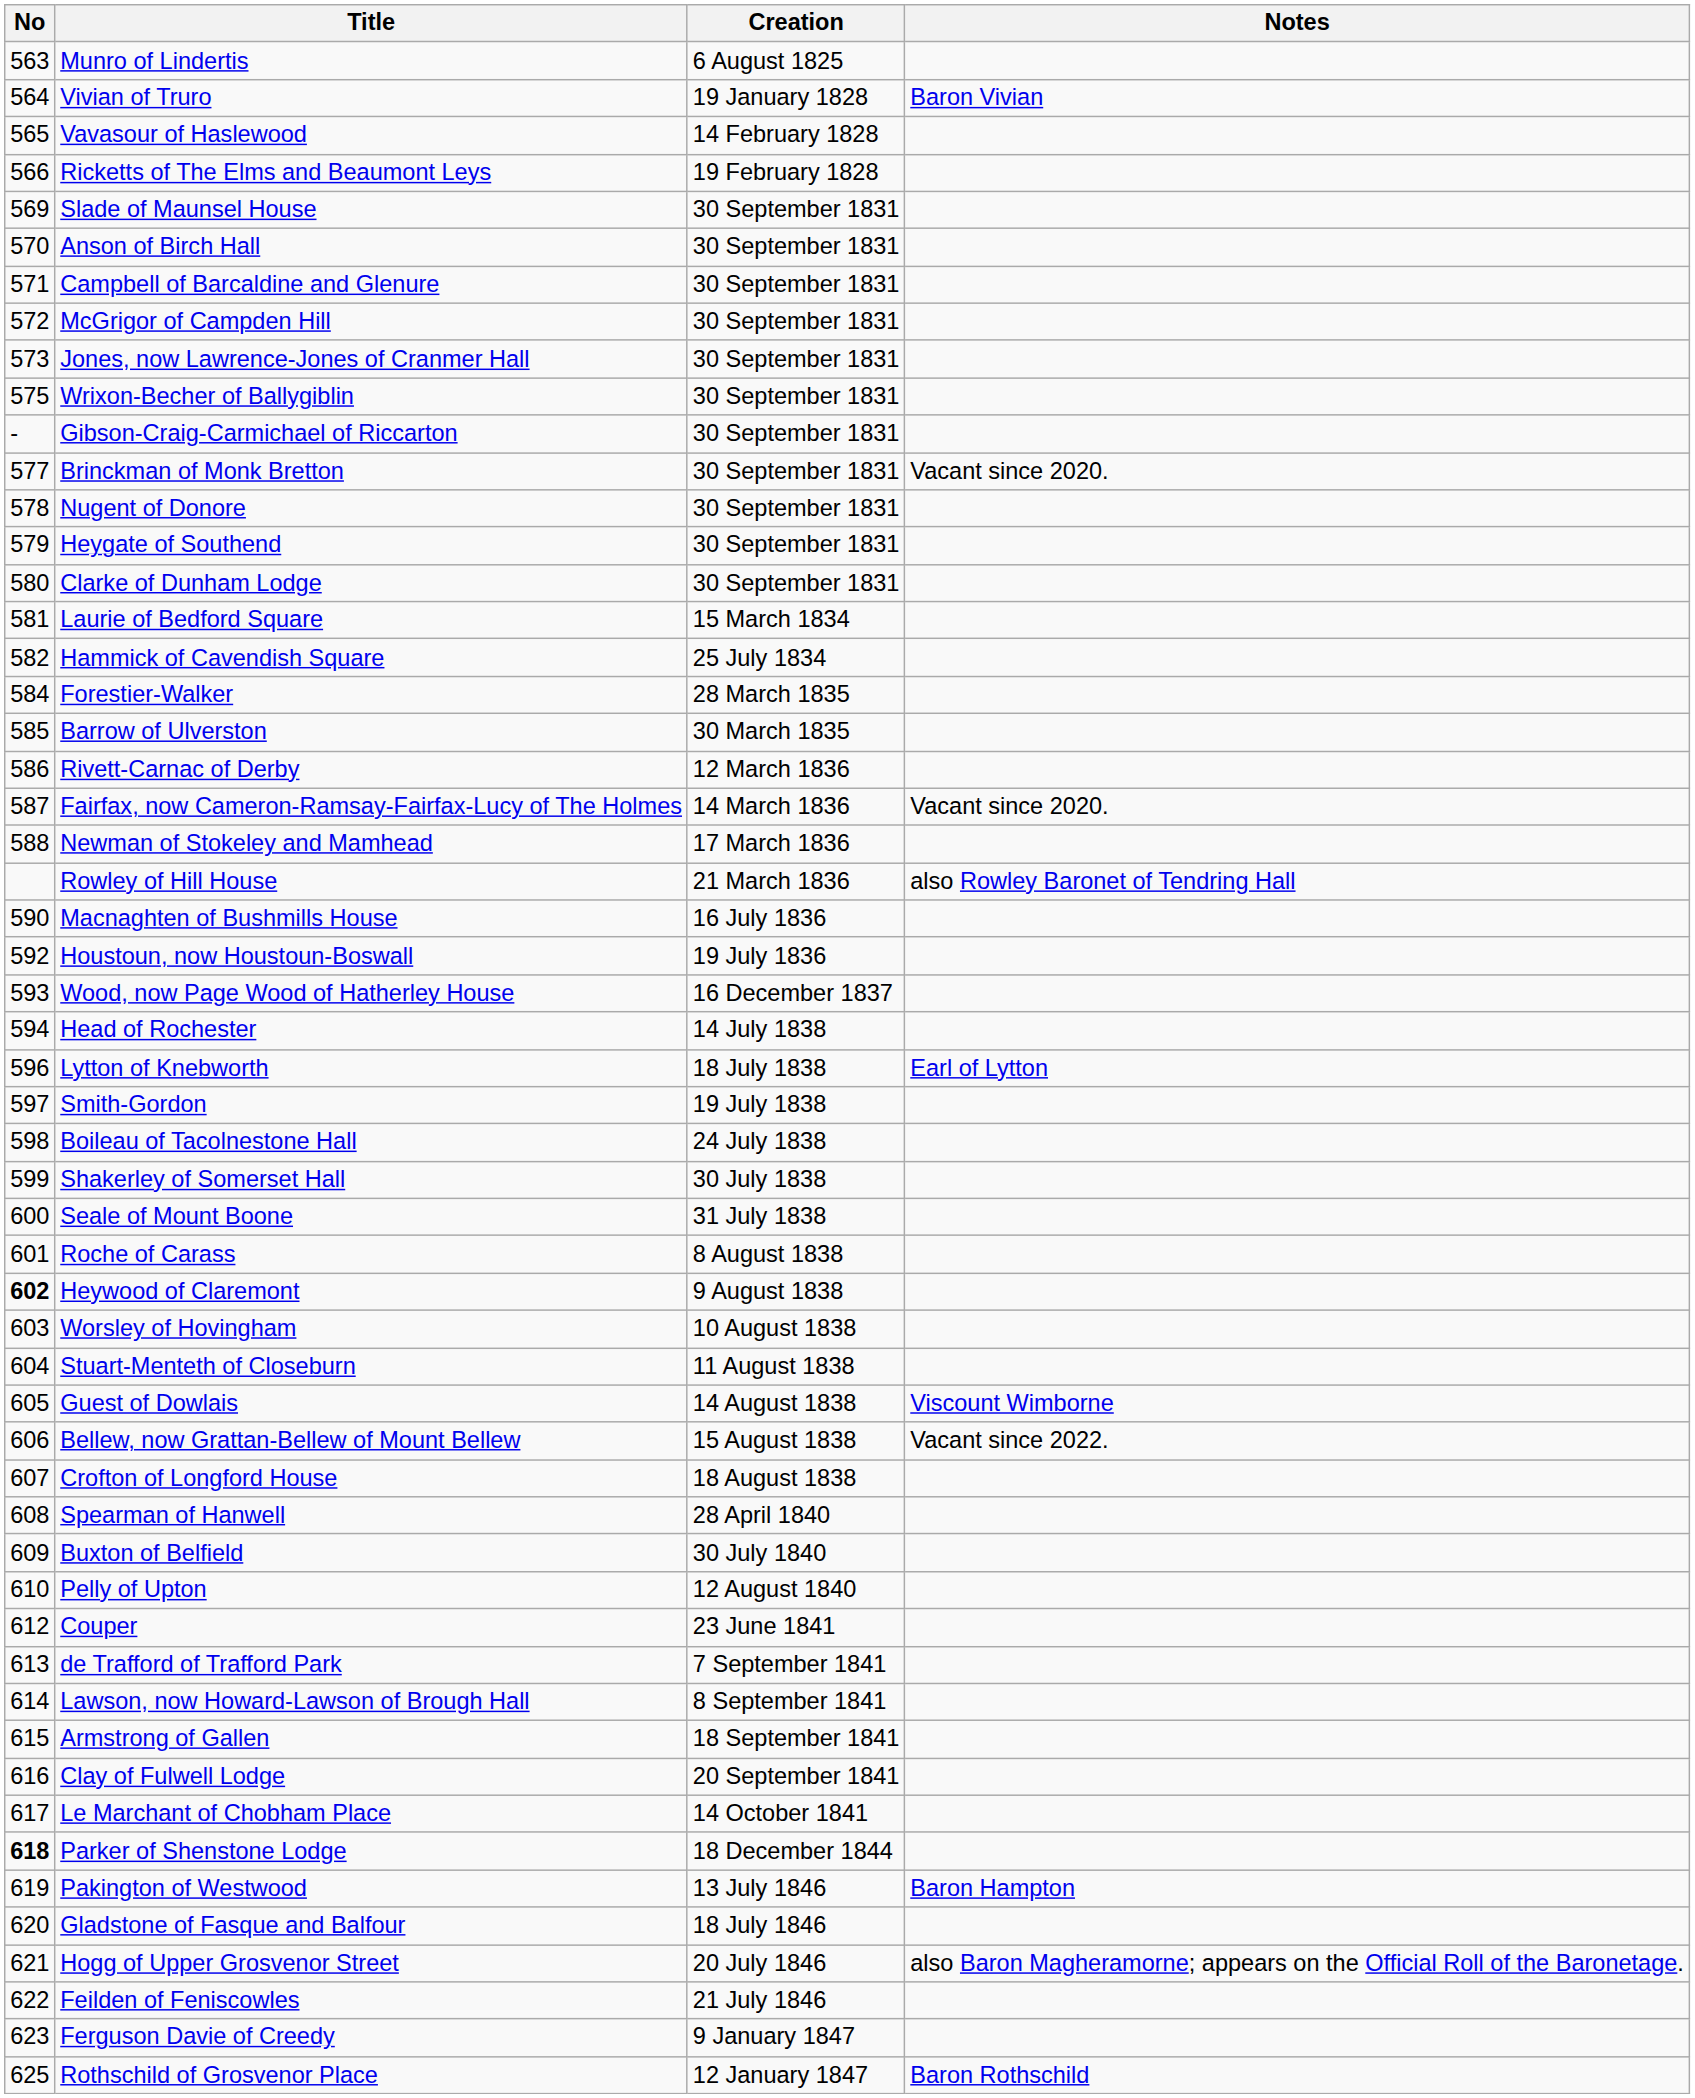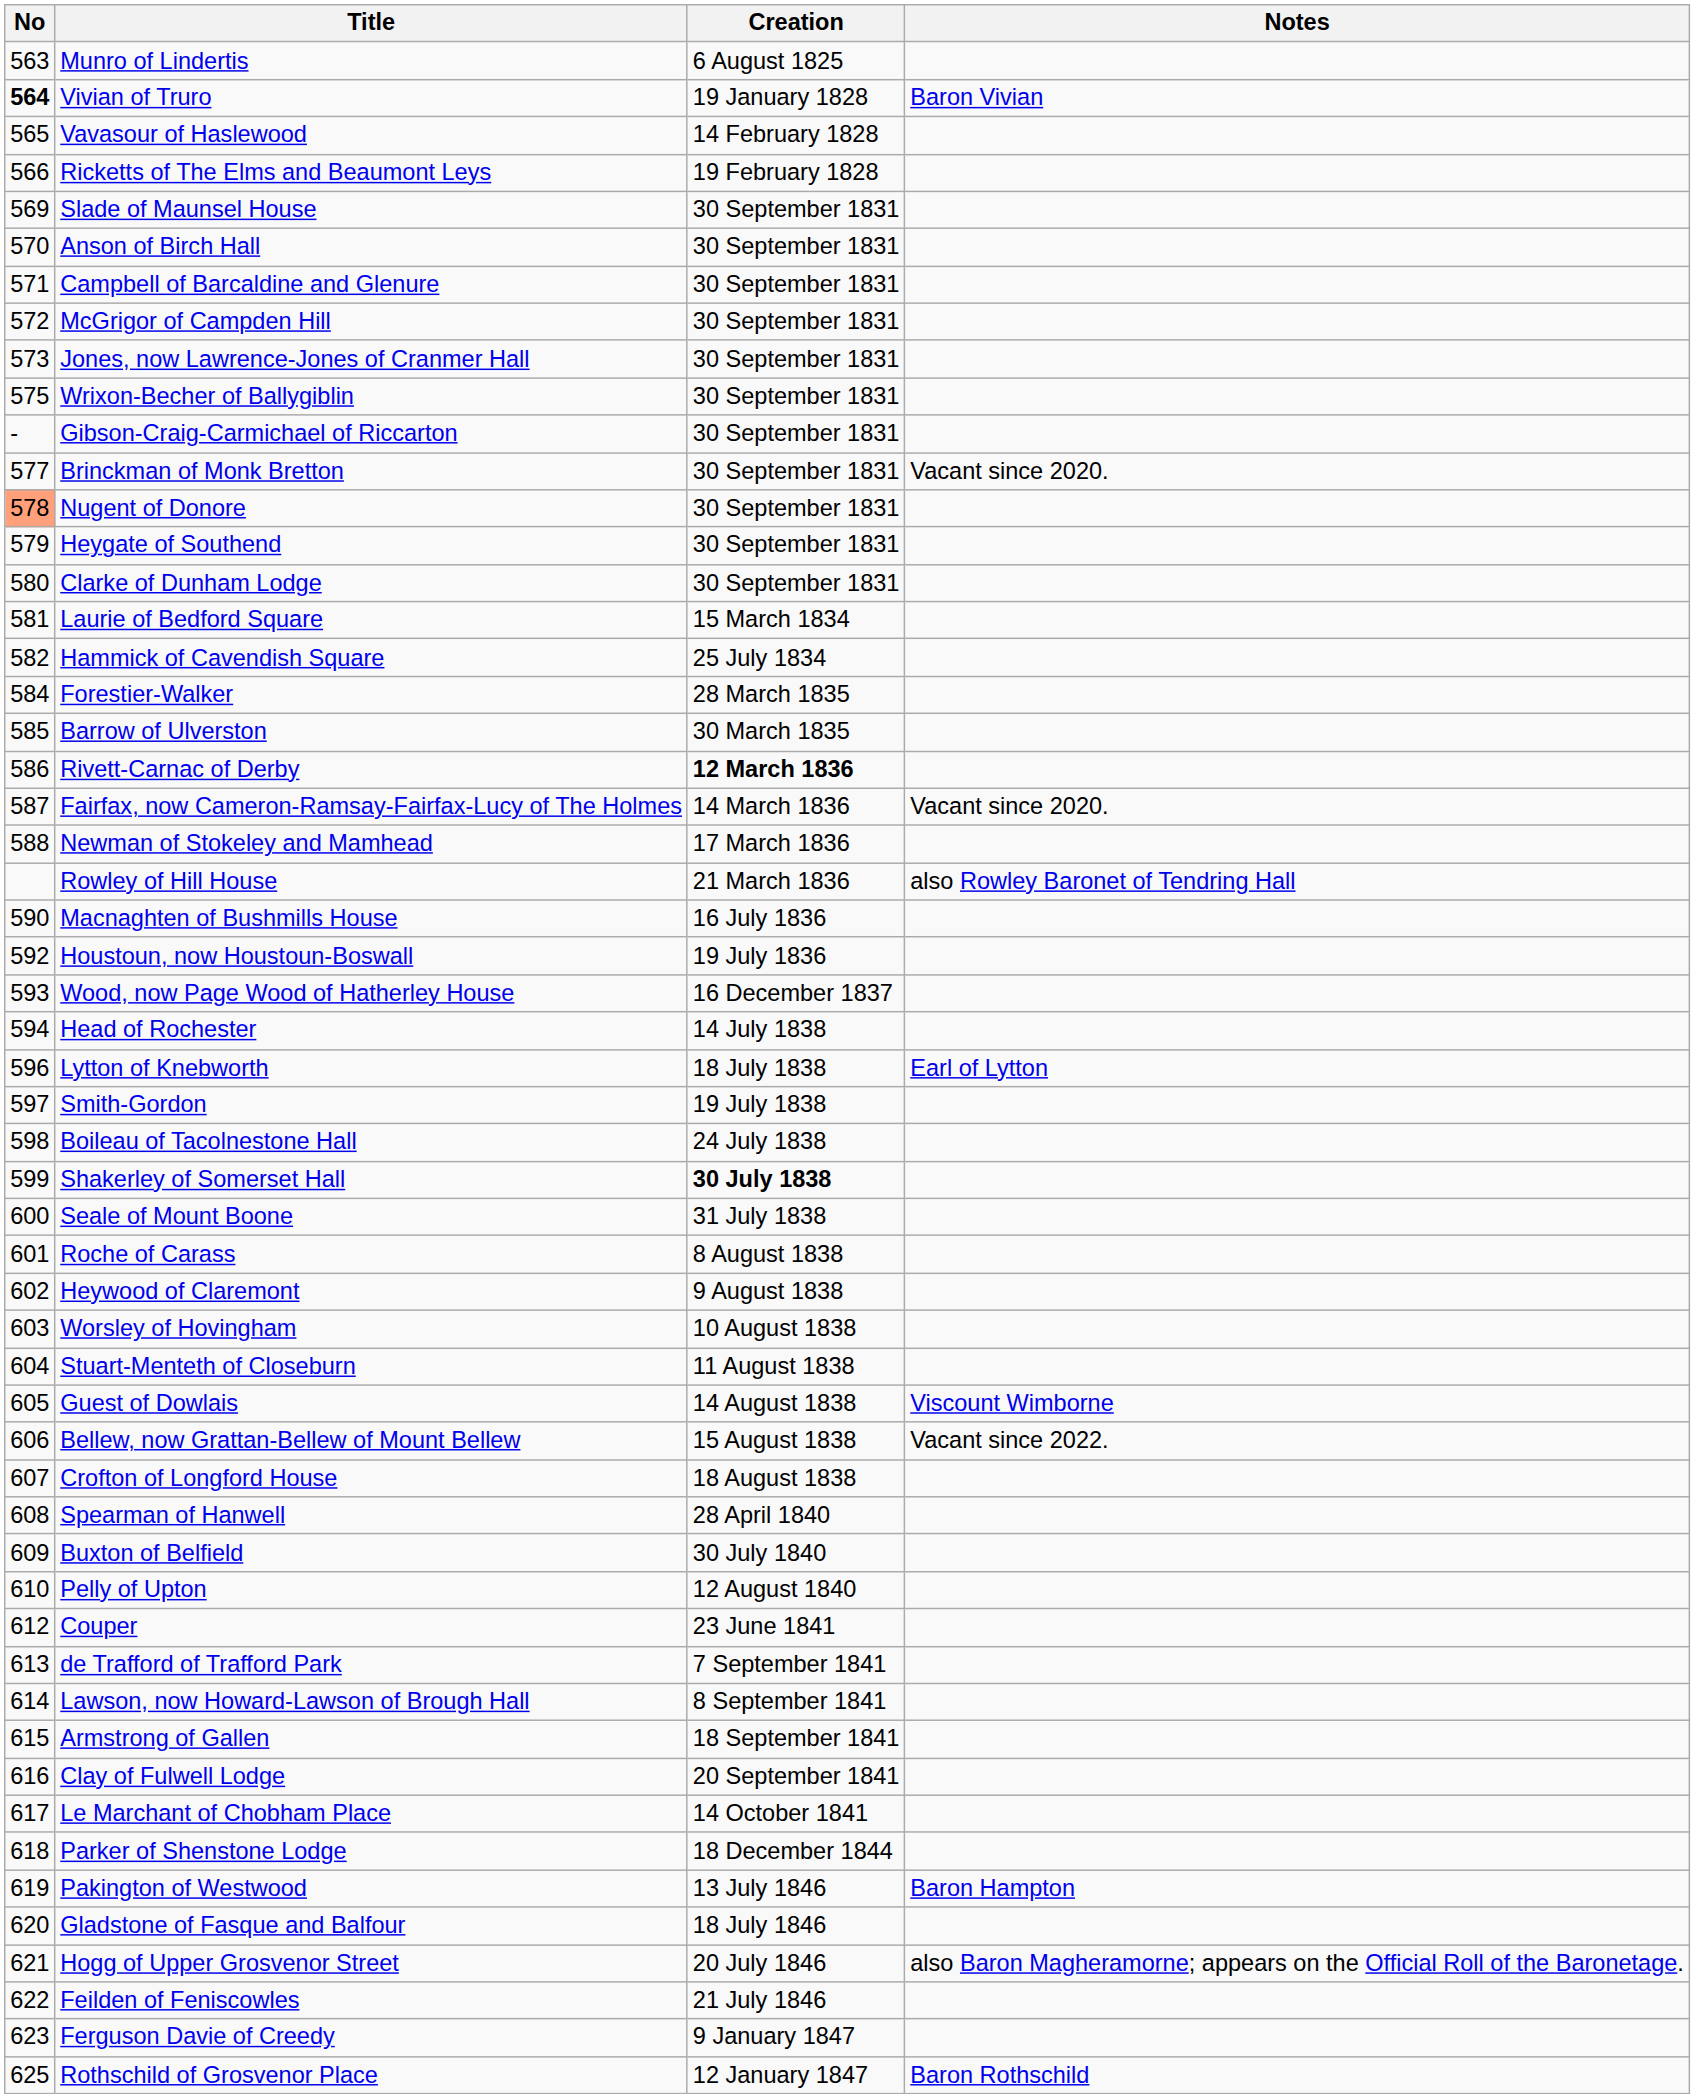(30, 97) normal -> (30, 97) bold
(30, 508) no background -> (30, 508) lightsalmon background
(771, 769) normal -> (773, 769) bold
(760, 1179) normal -> (762, 1179) bold
(30, 1291) bold -> (30, 1291) normal
(30, 1850) bold -> (30, 1850) normal
